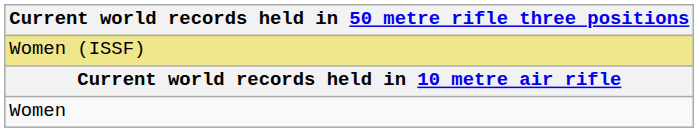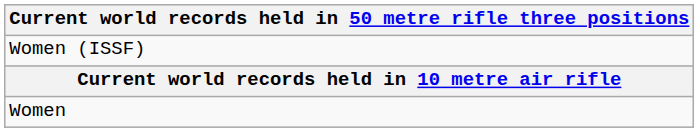(77, 51) khaki background -> (77, 51) no background
